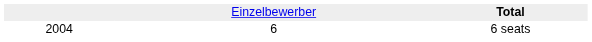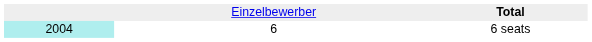(59, 29) no background -> (59, 29) paleturquoise background
